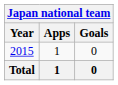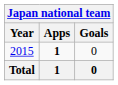(57, 51) normal -> (57, 51) bold
